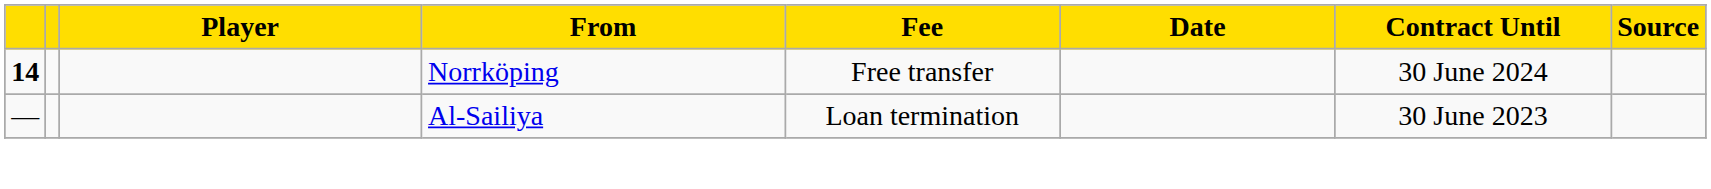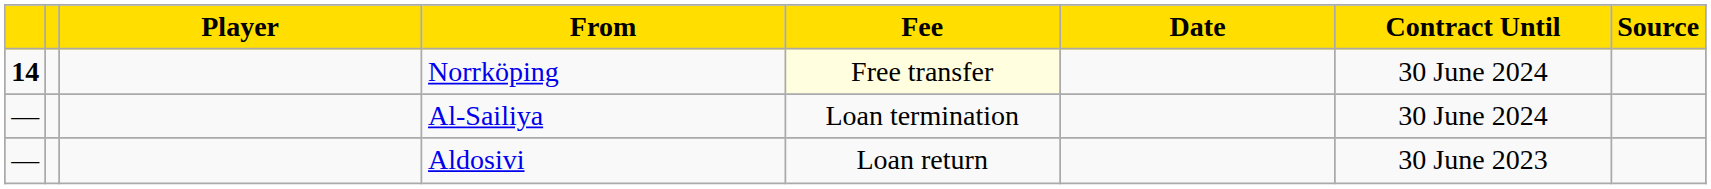(922, 71) no background -> (922, 71) lightyellow background
(1473, 115) 30 June 2023 -> (1473, 115) 30 June 2024
+ row: (476, 159)
